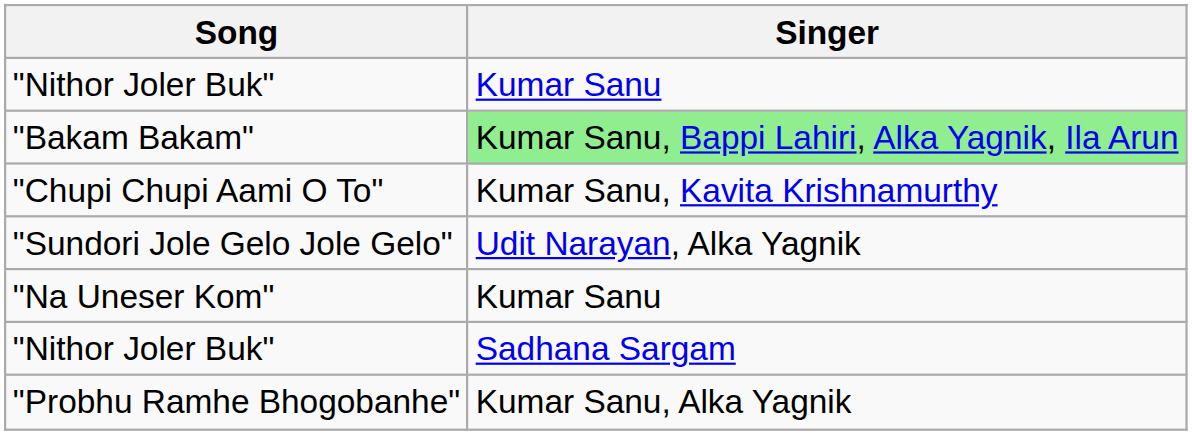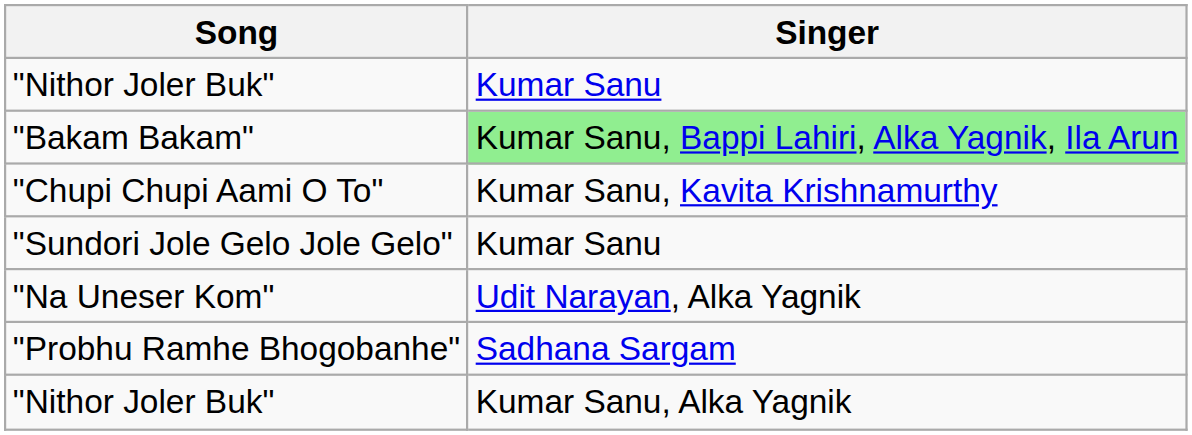(668, 244) Udit Narayan, Alka Yagnik -> (569, 244) Kumar Sanu
(569, 296) Kumar Sanu -> (668, 296) Udit Narayan, Alka Yagnik
(144, 349) "Nithor Joler Buk" -> (237, 349) "Probhu Ramhe Bhogobanhe"
(237, 402) "Probhu Ramhe Bhogobanhe" -> (144, 402) "Nithor Joler Buk"
